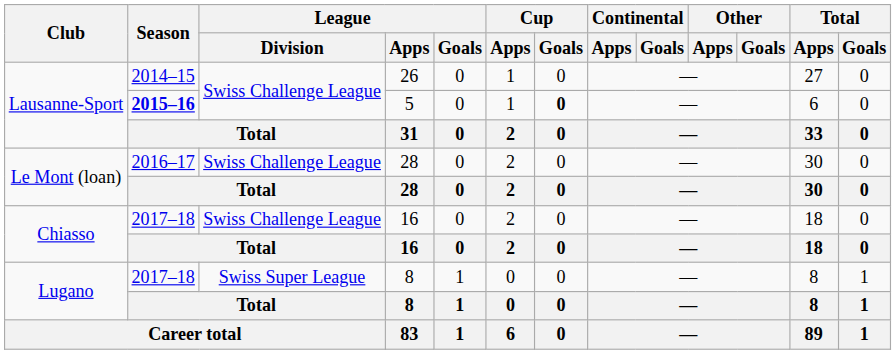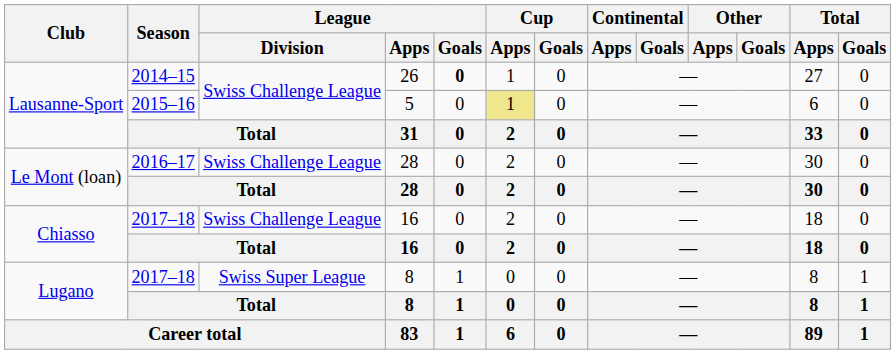(460, 76) normal -> (460, 76) bold
(163, 104) bold -> (163, 104) normal
(510, 104) no background -> (510, 104) khaki background
(561, 104) bold -> (561, 104) normal
